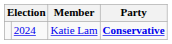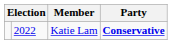(25, 30) 2024 -> (25, 30) 2022
